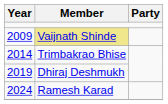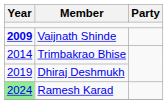(20, 36) normal -> (20, 36) bold
(77, 36) khaki background -> (77, 36) no background
(20, 90) no background -> (20, 90) lightgreen background
